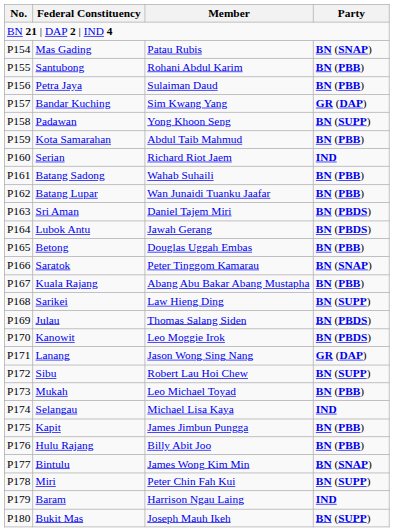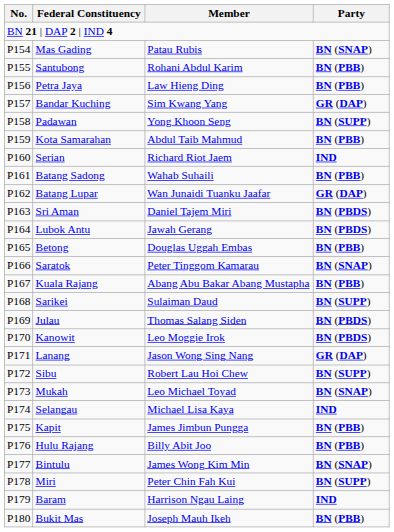(182, 85) Sulaiman Daud -> (185, 85) Law Hieng Ding
(340, 193) BN (PBB) -> (341, 193) GR (DAP)
(185, 301) Law Hieng Ding -> (182, 301) Sulaiman Daud
(340, 391) BN (PBB) -> (344, 391) BN (SNAP)
(343, 517) BN (SUPP) -> (340, 517) BN (PBB)
